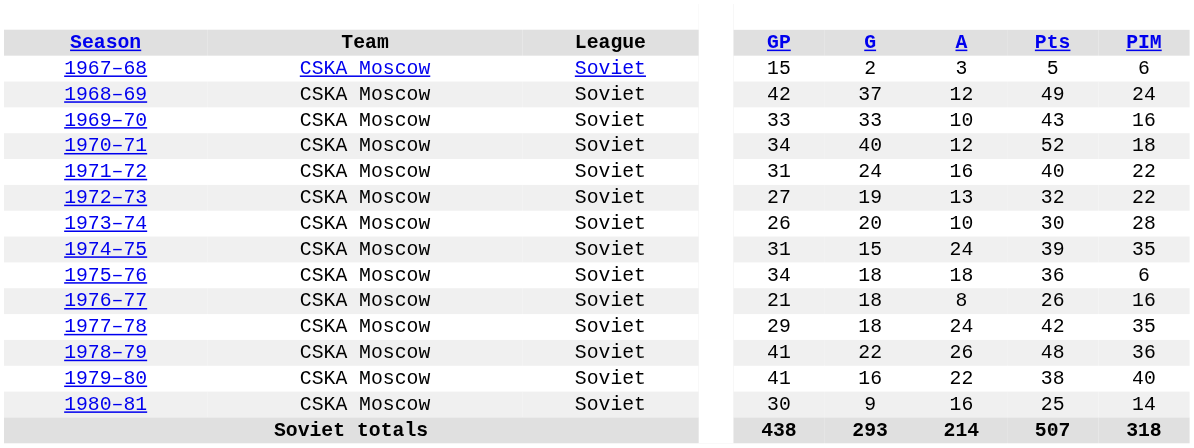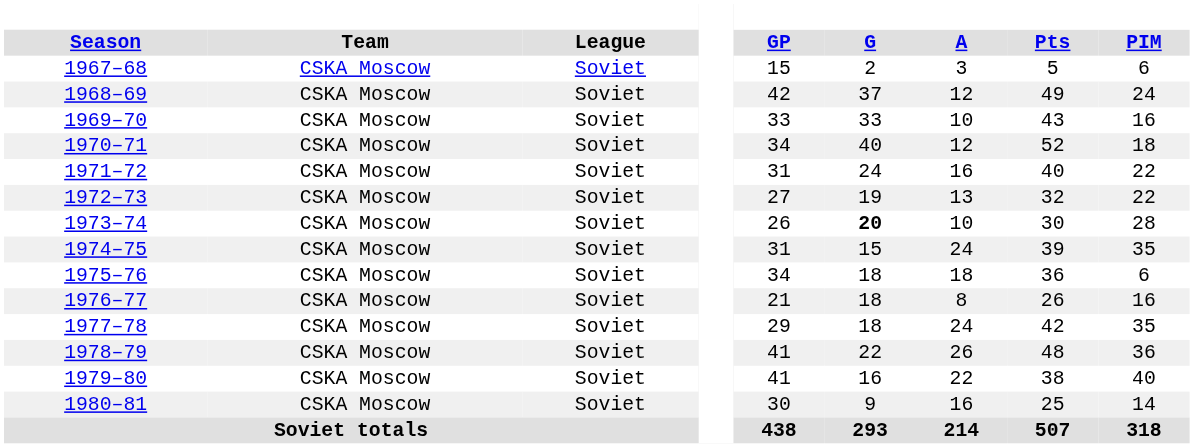(870, 224) normal -> (870, 224) bold
